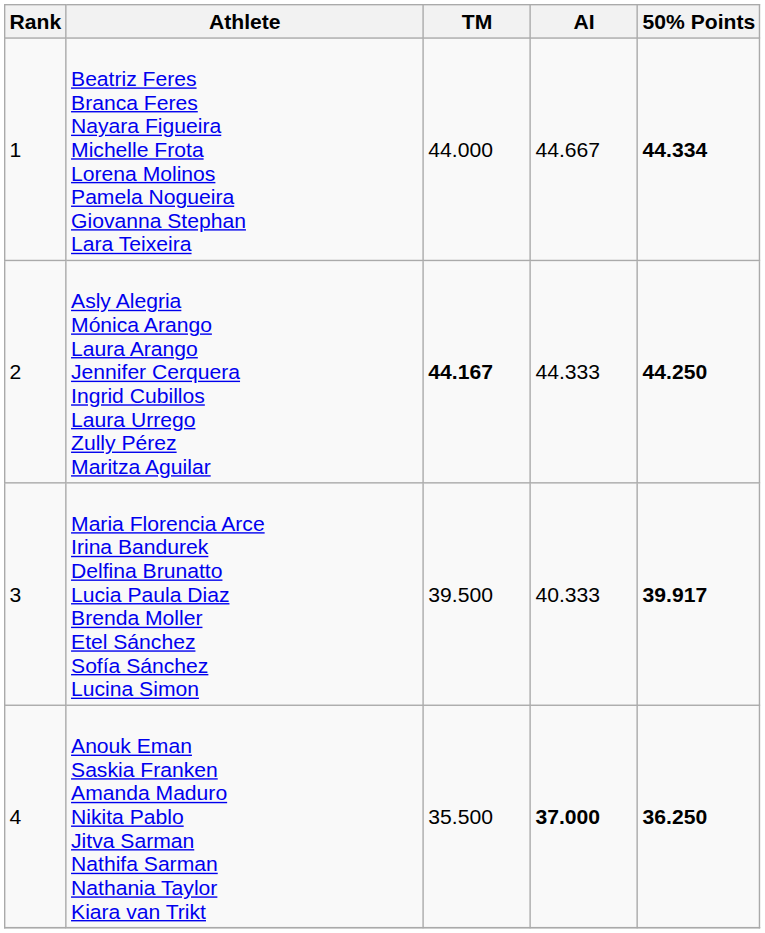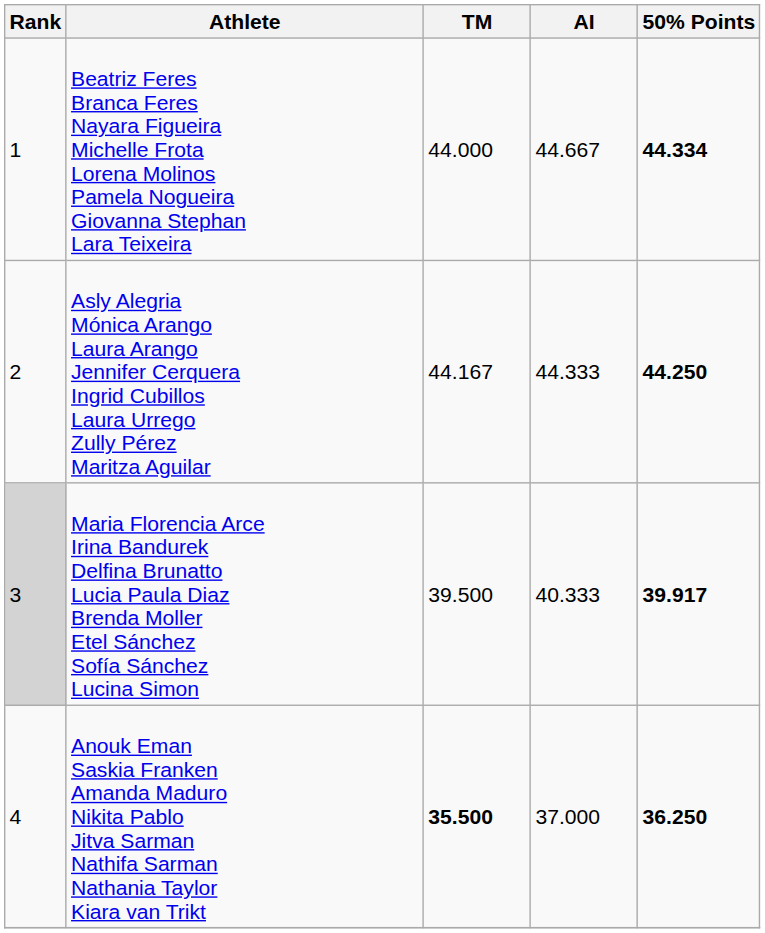(461, 372) bold -> (461, 372) normal
(15, 595) no background -> (15, 595) lightgrey background
(461, 817) normal -> (461, 817) bold
(568, 817) bold -> (568, 817) normal
